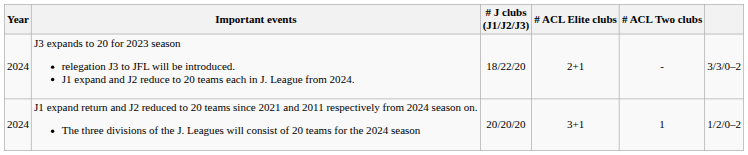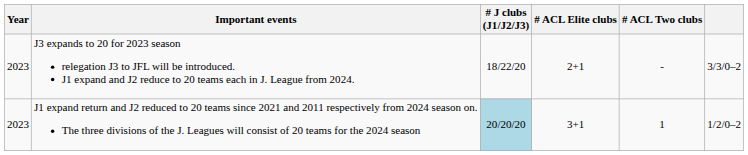(18, 66) 2024 -> (18, 66) 2023
(18, 124) 2024 -> (18, 124) 2023
(506, 124) no background -> (506, 124) lightblue background
